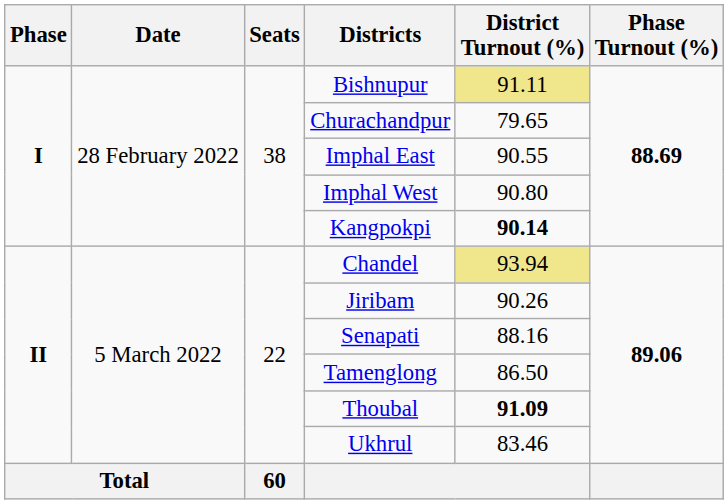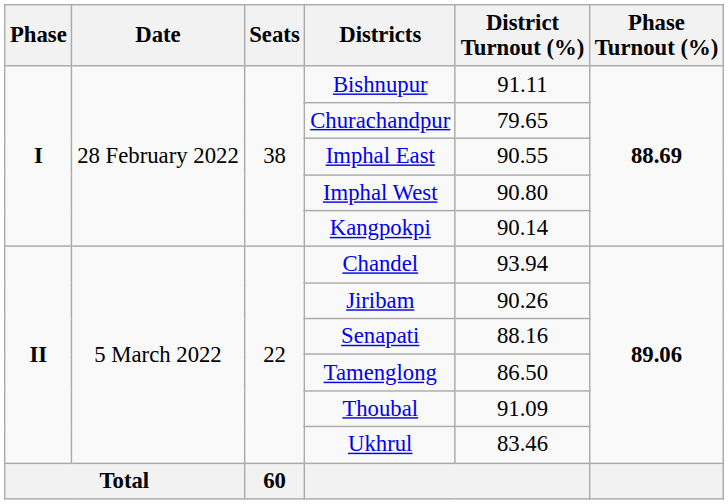(522, 84) khaki background -> (522, 84) no background
(522, 228) bold -> (522, 228) normal
(522, 264) khaki background -> (522, 264) no background
(522, 408) bold -> (522, 408) normal
